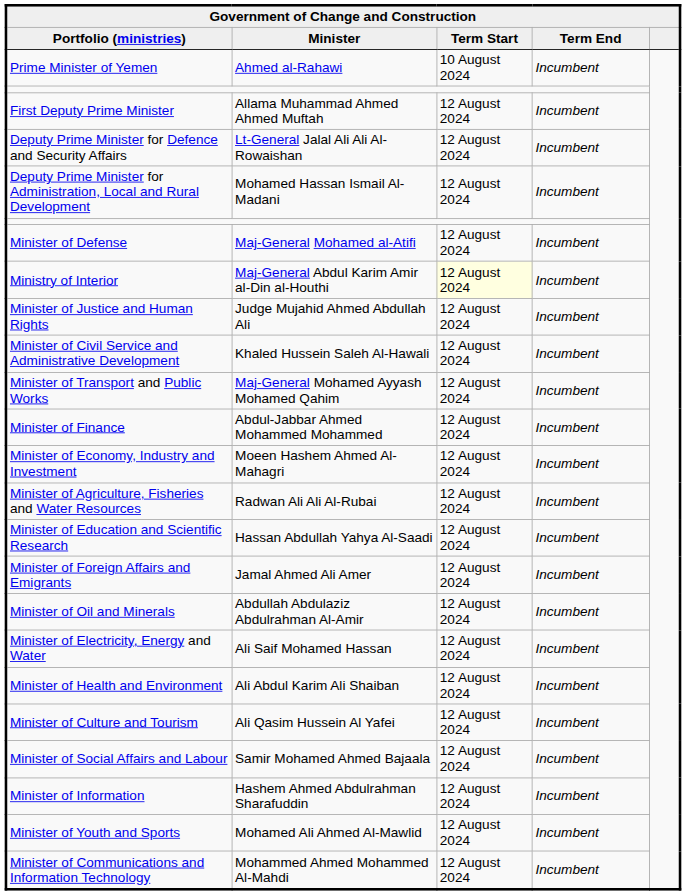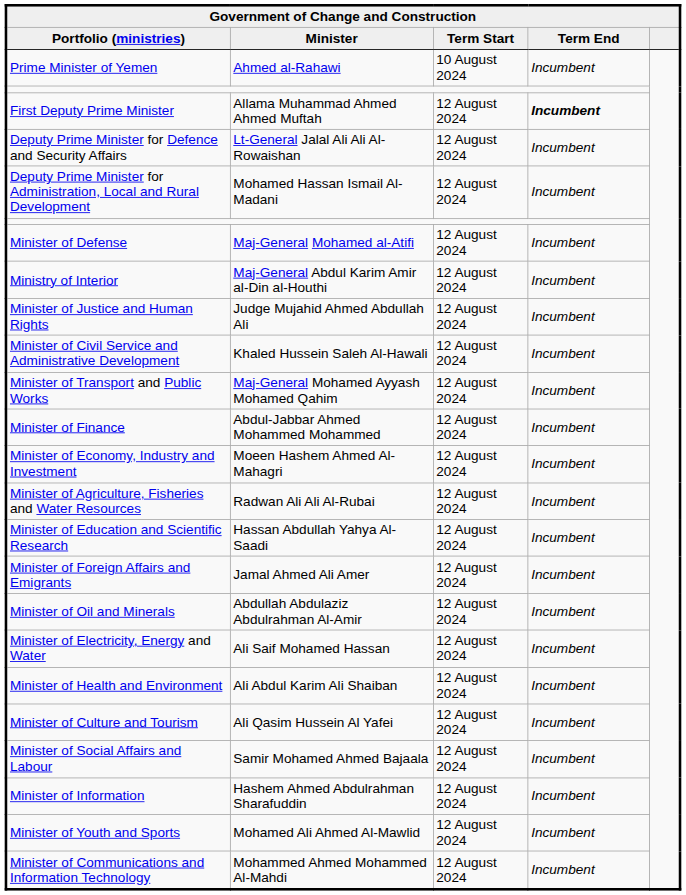(567, 110) normal -> (566, 110) bold
(470, 279) lightyellow background -> (466, 279) no background
